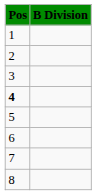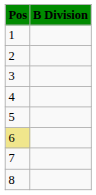(12, 96) bold -> (12, 96) normal
(12, 138) no background -> (12, 138) khaki background
